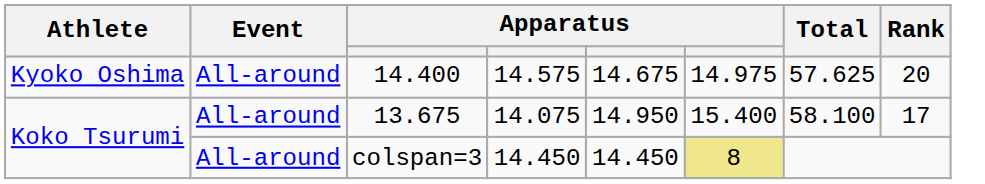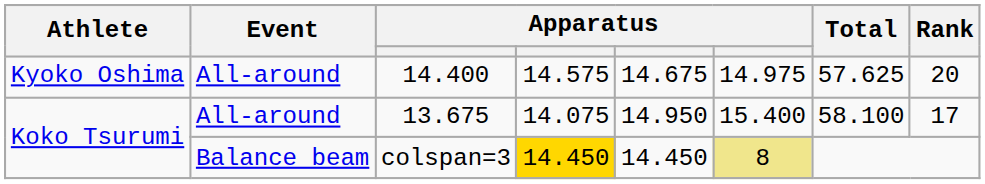(268, 158) All-around -> (283, 158) Balance beam
(537, 158) no background -> (566, 158) gold background
